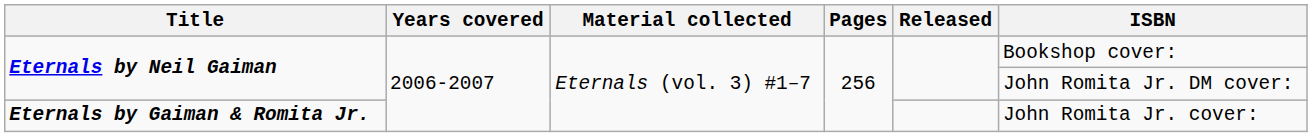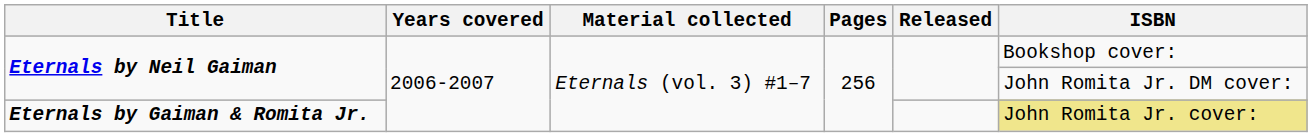(1131, 115) no background -> (1131, 115) khaki background
